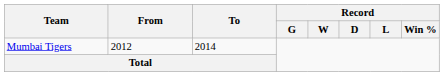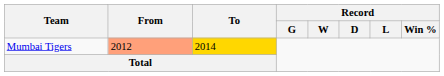(121, 46) no background -> (121, 46) lightsalmon background
(205, 46) no background -> (205, 46) gold background
